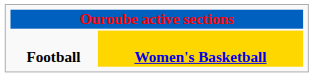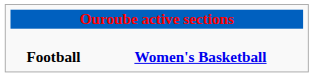(200, 57) gold background -> (200, 57) no background
